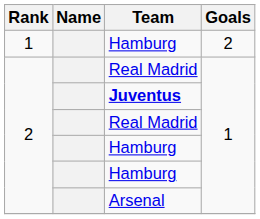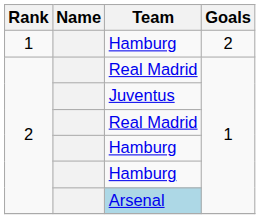(145, 95) bold -> (142, 95) normal
(137, 200) no background -> (137, 200) lightblue background
